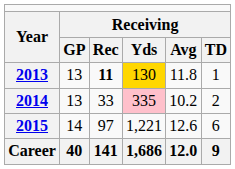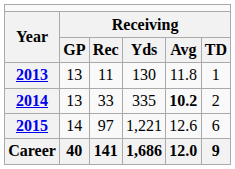(106, 75) bold -> (106, 75) normal
(144, 75) gold background -> (144, 75) no background
(144, 100) pink background -> (144, 100) no background
(183, 100) normal -> (183, 100) bold
